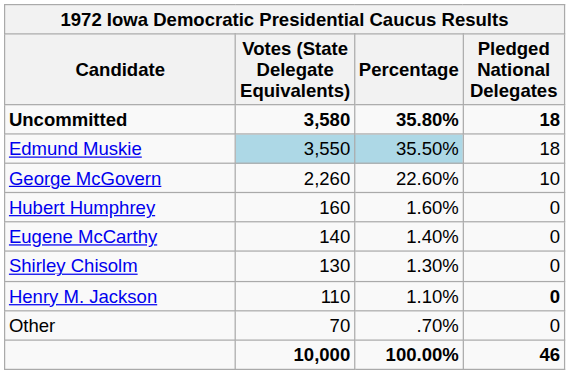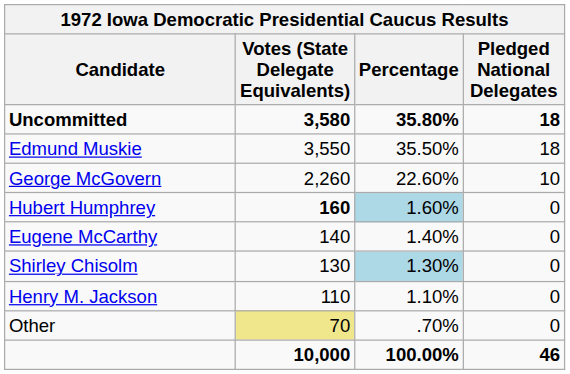(327, 149) lightblue background -> (327, 149) no background
(427, 149) lightblue background -> (427, 149) no background
(335, 208) normal -> (335, 208) bold
(432, 208) no background -> (432, 208) lightblue background
(432, 266) no background -> (432, 266) lightblue background
(555, 296) bold -> (555, 296) normal
(340, 325) no background -> (340, 325) khaki background
